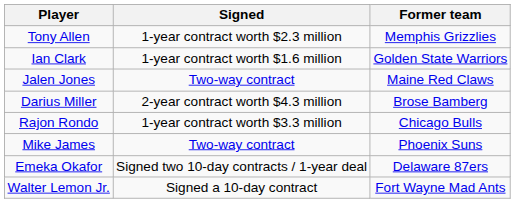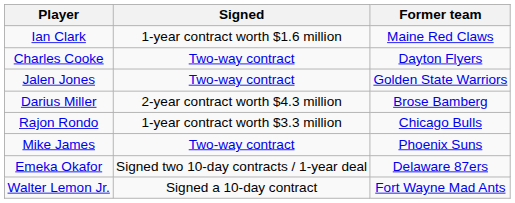- row: (59, 36)
(440, 58) Golden State Warriors -> (440, 36) Maine Red Claws
+ row: (59, 58)
(440, 79) Maine Red Claws -> (440, 79) Golden State Warriors
